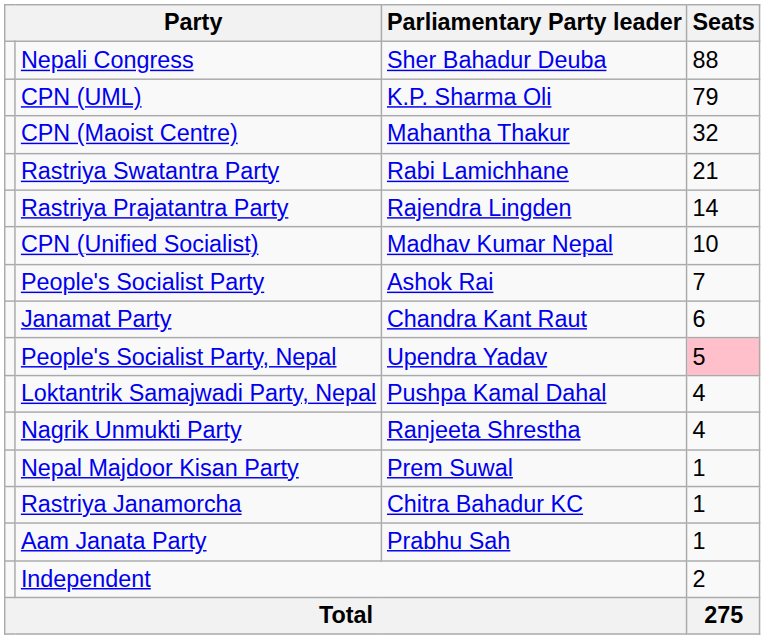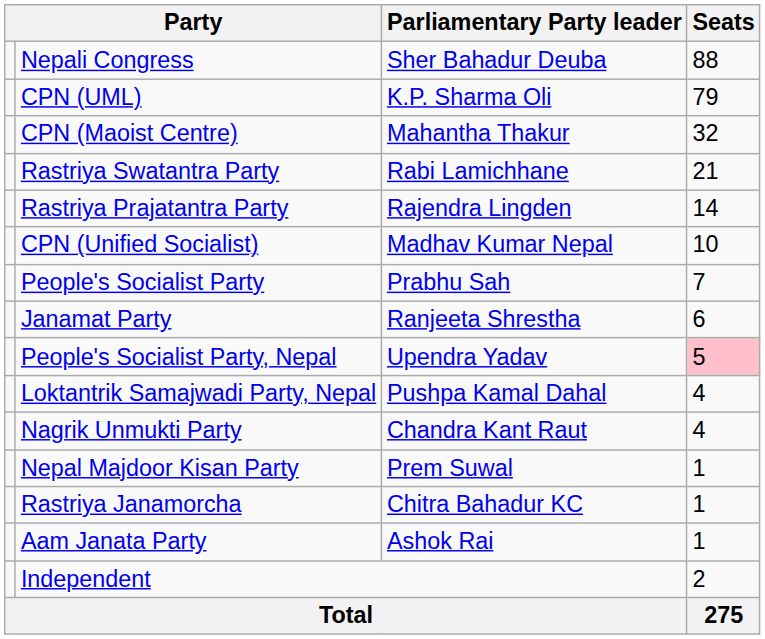(440, 282) Ashok Rai -> (449, 282) Prabhu Sah
(487, 319) Chandra Kant Raut -> (484, 319) Ranjeeta Shrestha
(484, 430) Ranjeeta Shrestha -> (487, 430) Chandra Kant Raut
(449, 541) Prabhu Sah -> (440, 541) Ashok Rai
